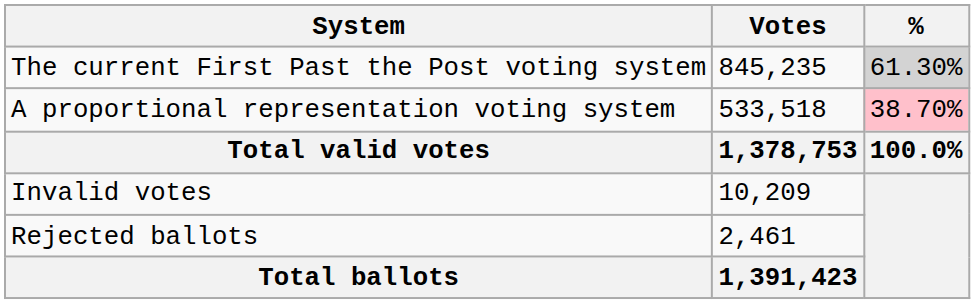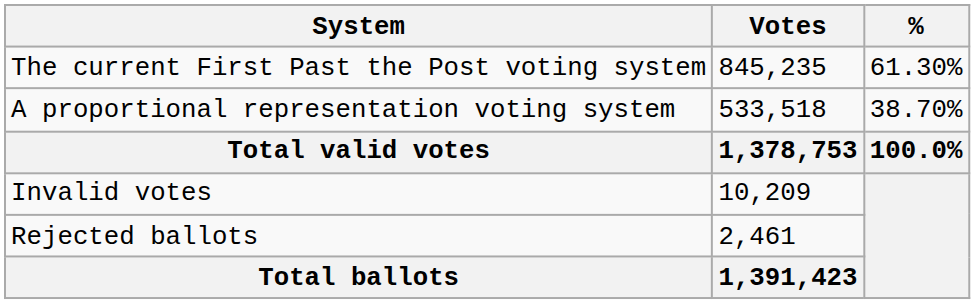(916, 68) lightgrey background -> (916, 68) no background
(916, 110) pink background -> (916, 110) no background
